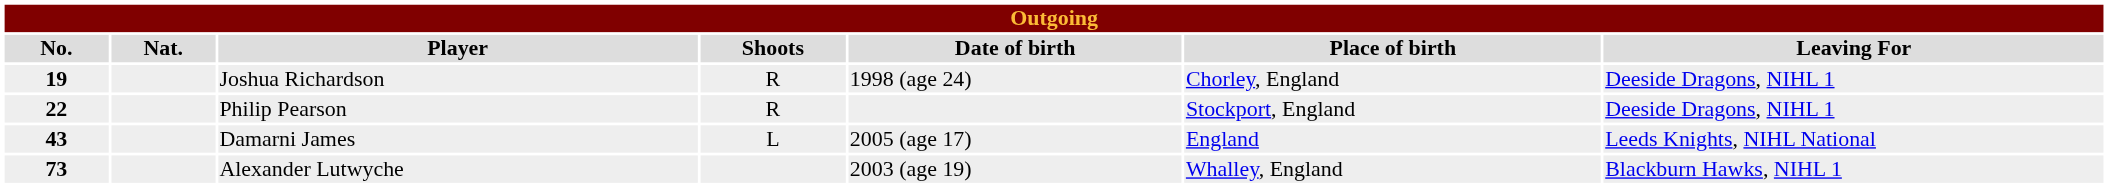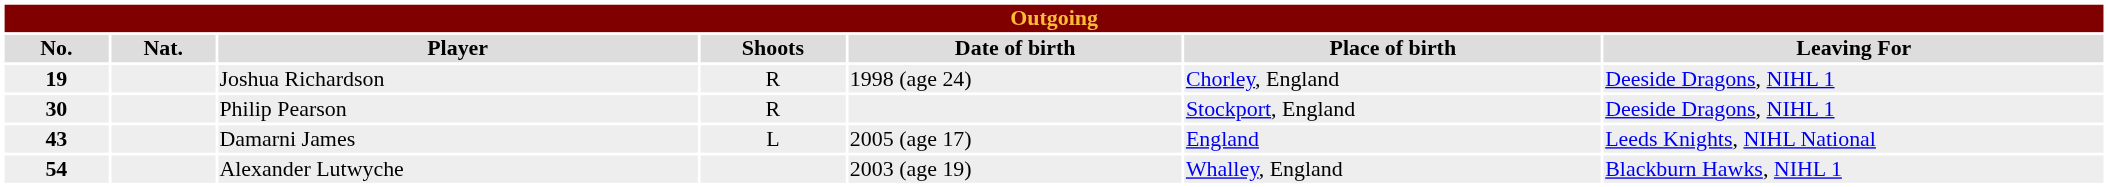(56, 108) 22 -> (56, 108) 30
(56, 168) 73 -> (56, 168) 54
